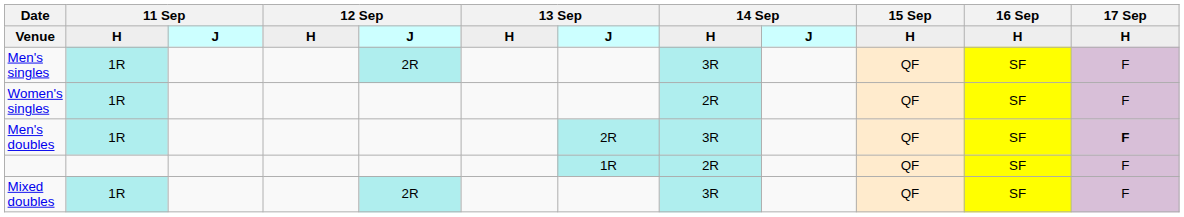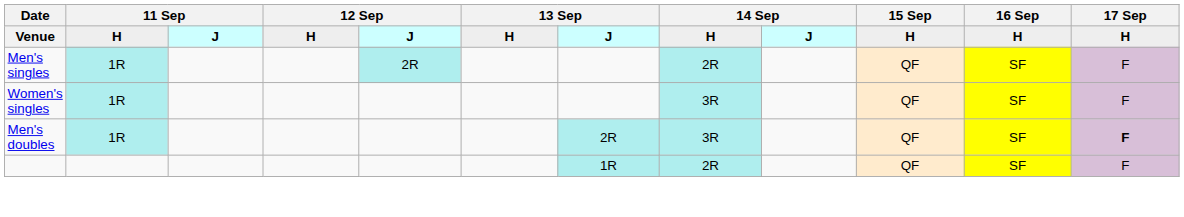(710, 65) 3R -> (710, 65) 2R
(710, 101) 2R -> (710, 101) 3R
- row: (31, 194)
